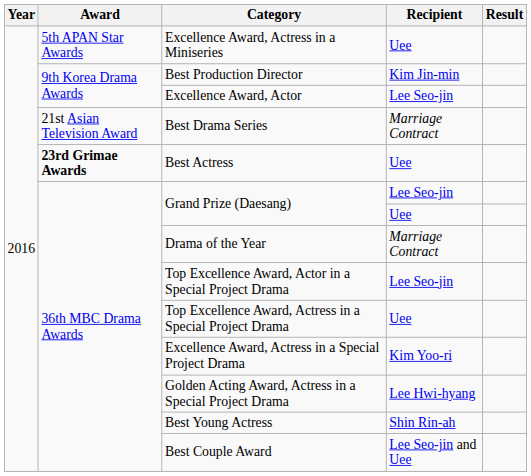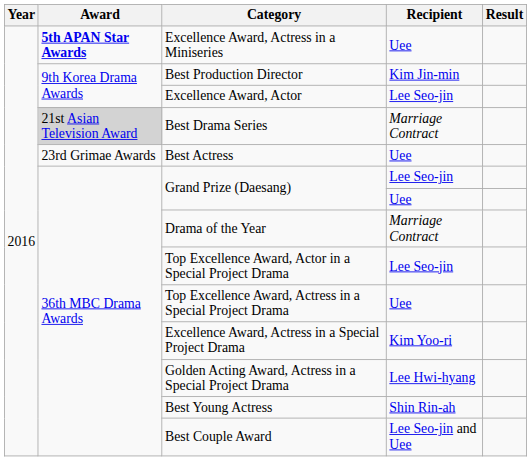(83, 44) normal -> (85, 44) bold
(89, 125) no background -> (89, 125) lightgrey background
(79, 163) bold -> (99, 155) normal
